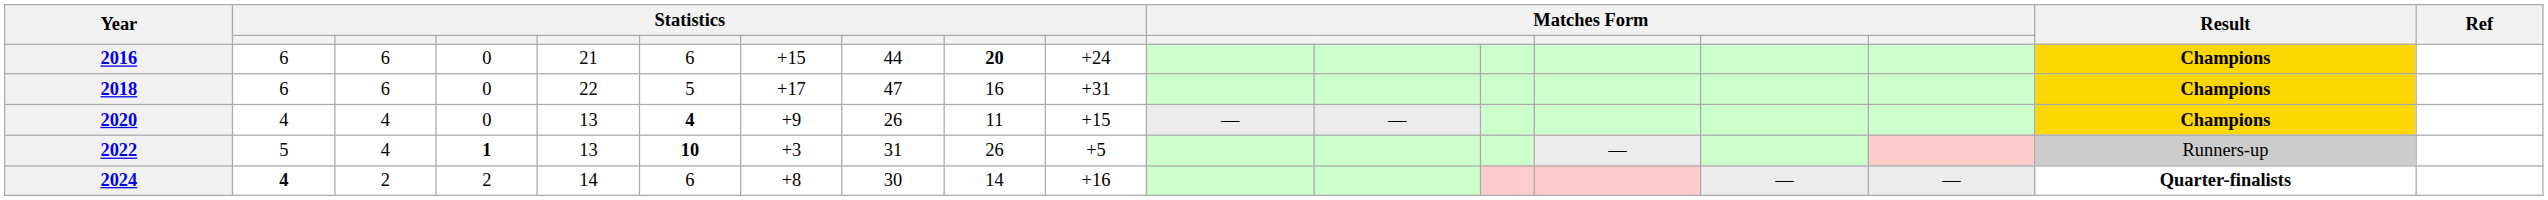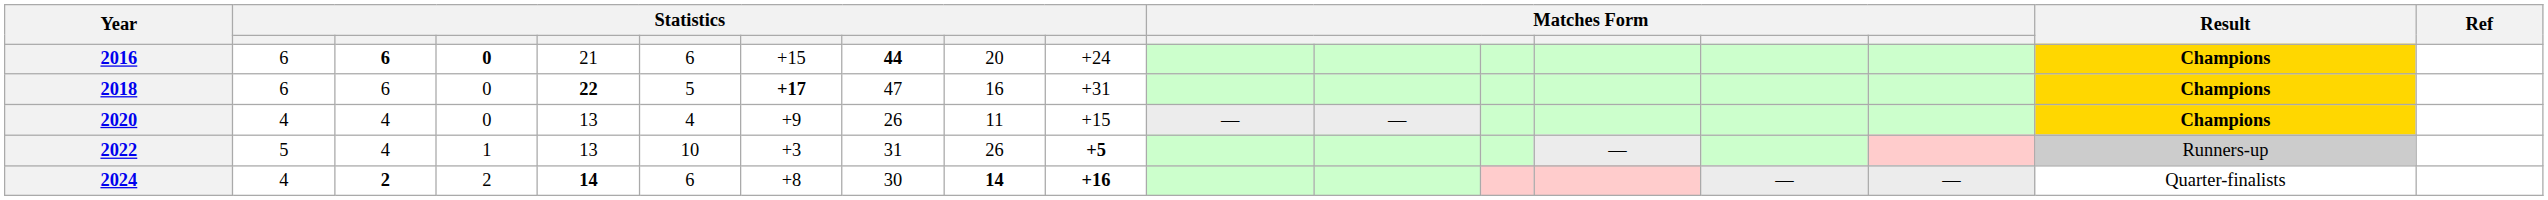(385, 59) normal -> (385, 59) bold
(487, 59) normal -> (487, 59) bold
(893, 59) normal -> (893, 59) bold
(994, 59) bold -> (994, 59) normal
(588, 89) normal -> (588, 89) bold
(791, 89) normal -> (791, 89) bold
(690, 119) bold -> (690, 119) normal
(487, 150) bold -> (487, 150) normal
(690, 150) bold -> (690, 150) normal
(1096, 150) normal -> (1096, 150) bold
(284, 180) bold -> (284, 180) normal
(385, 180) normal -> (385, 180) bold
(588, 180) normal -> (588, 180) bold
(994, 180) normal -> (994, 180) bold
(1096, 180) normal -> (1096, 180) bold
(2225, 180) bold -> (2225, 180) normal
